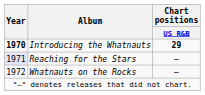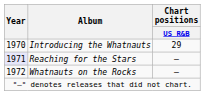(16, 46) bold -> (16, 46) normal
(176, 46) bold -> (176, 46) normal
